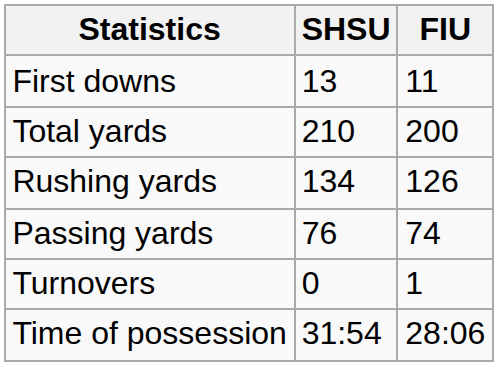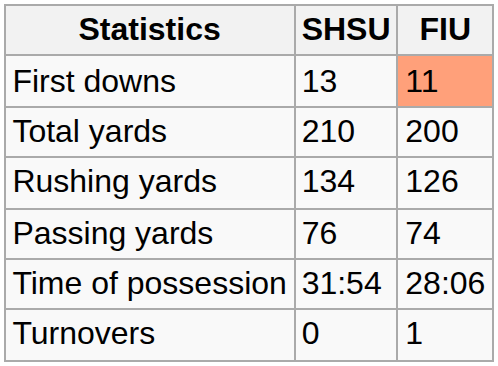(422, 80) no background -> (422, 80) lightsalmon background
rows swapped: (84, 283) <-> (150, 334)
